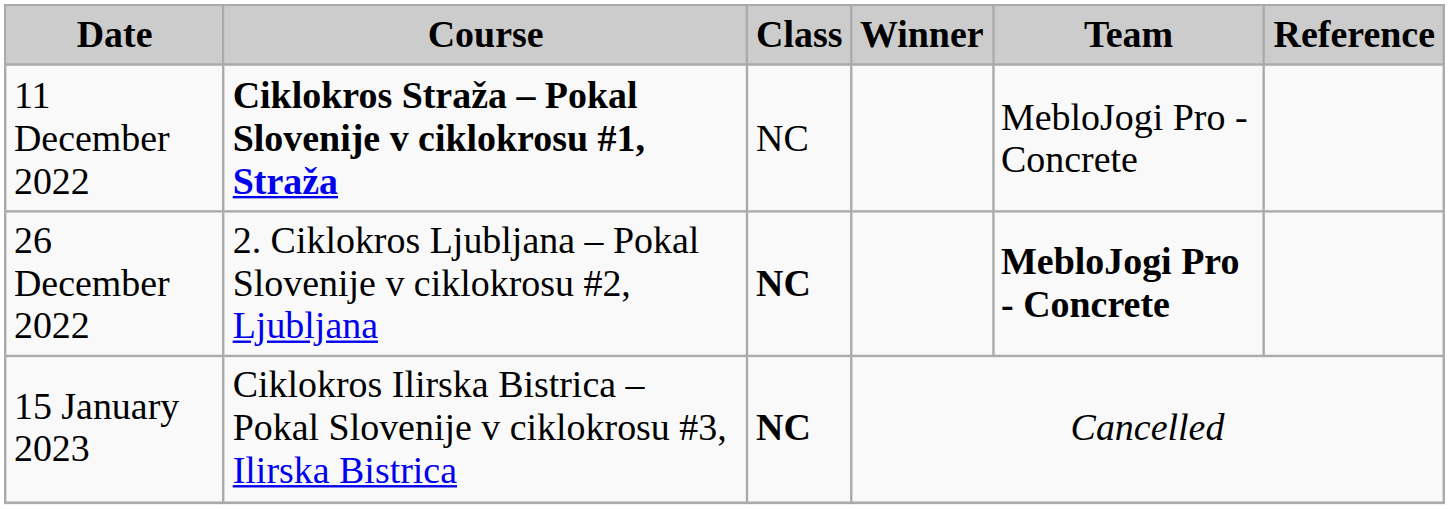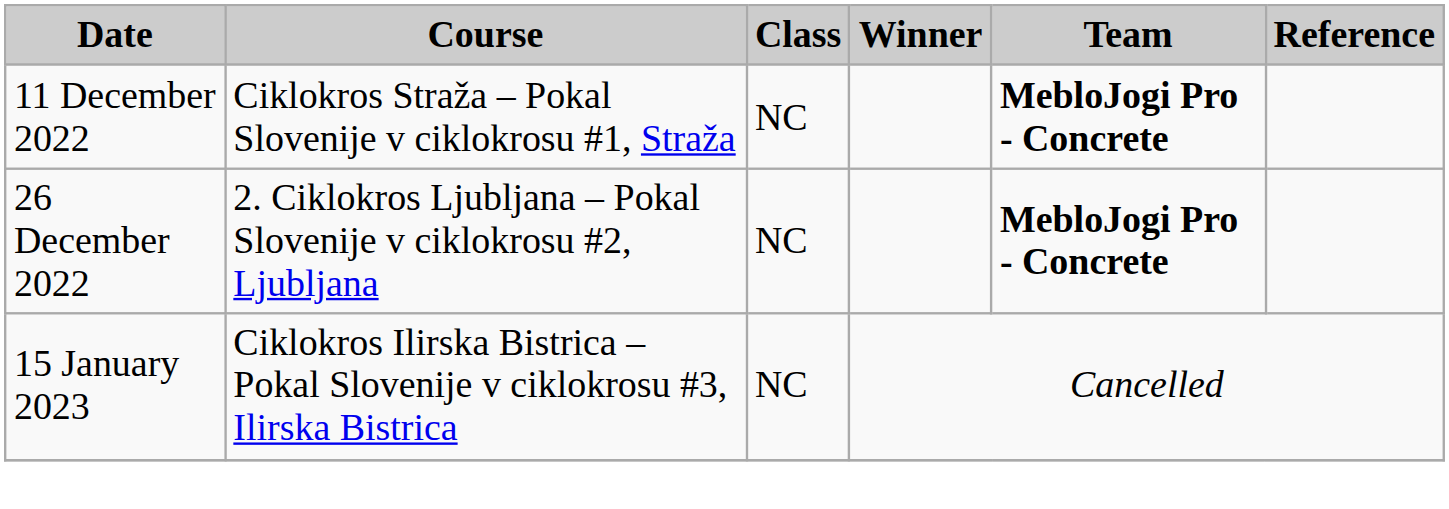(439, 137) bold -> (485, 116) normal
(1124, 137) normal -> (1119, 116) bold
(783, 282) bold -> (781, 240) normal
(783, 428) bold -> (781, 385) normal
